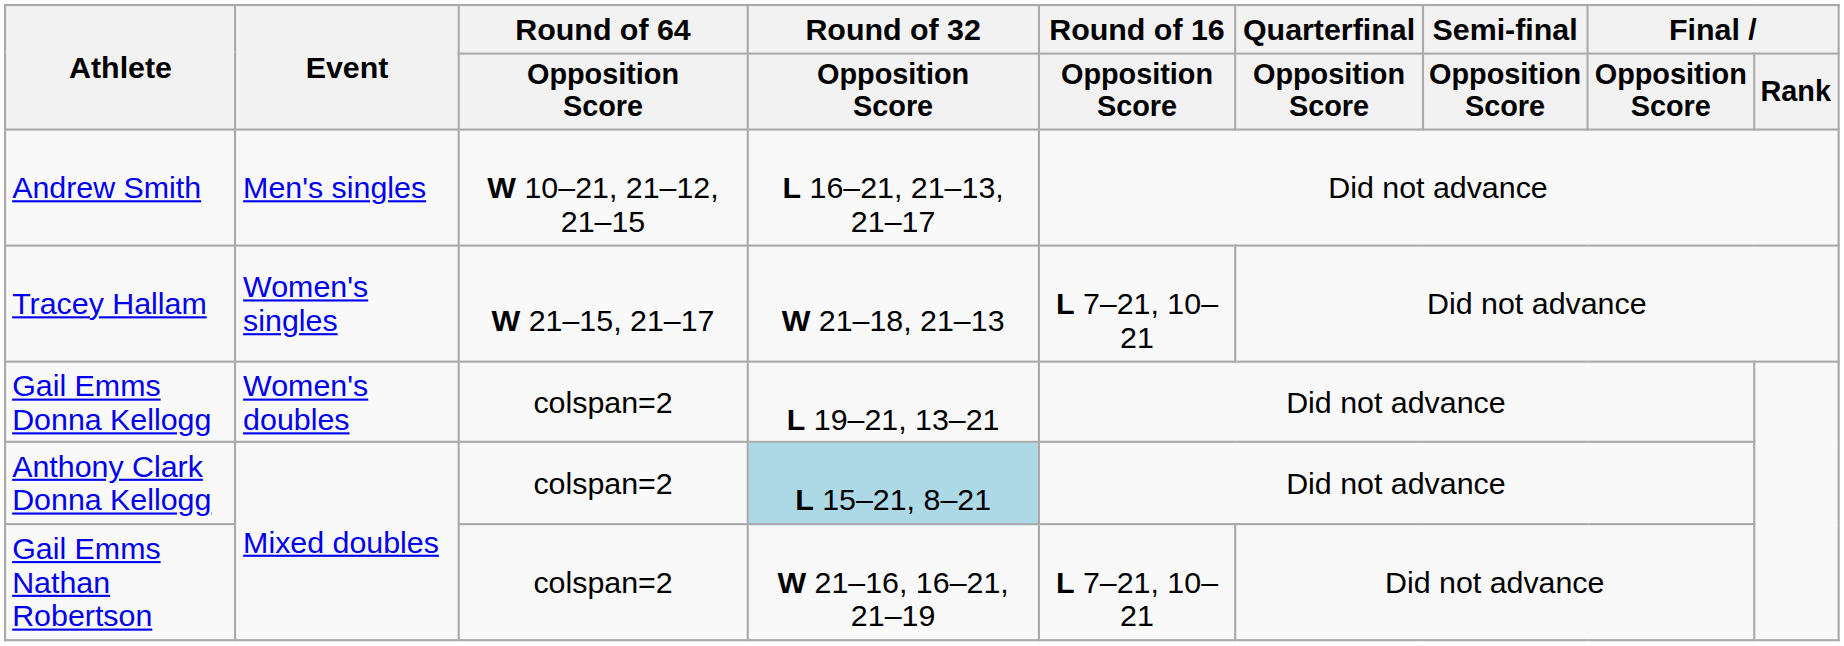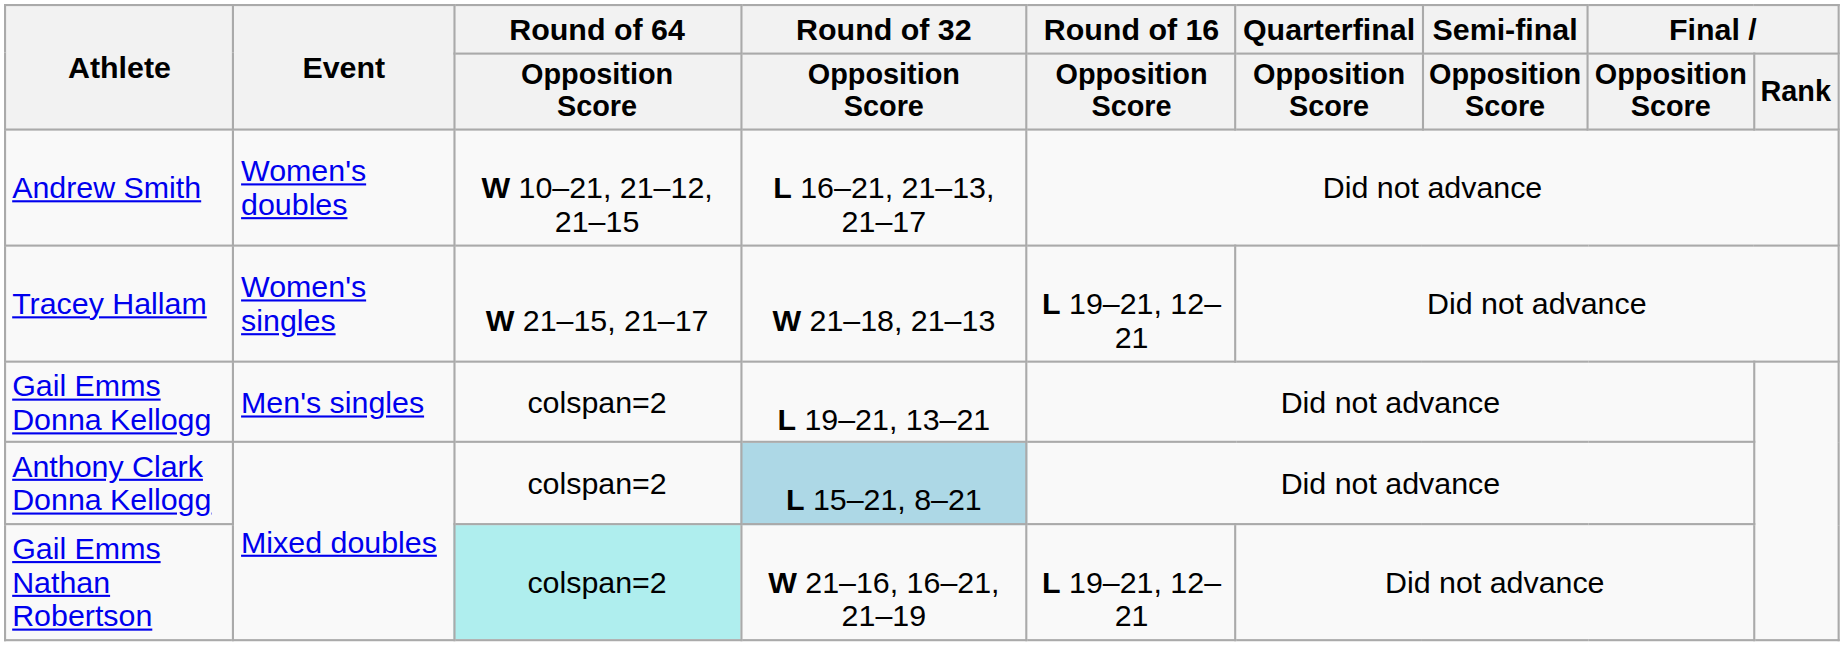(335, 188) Men's singles -> (304, 188) Women's doubles
(1137, 321) L 7–21, 10–21 -> (1132, 321) L 19–21, 12–21
(306, 402) Women's doubles -> (333, 402) Men's singles
(603, 583) no background -> (597, 583) paleturquoise background
(1137, 600) L 7–21, 10–21 -> (1132, 600) L 19–21, 12–21
